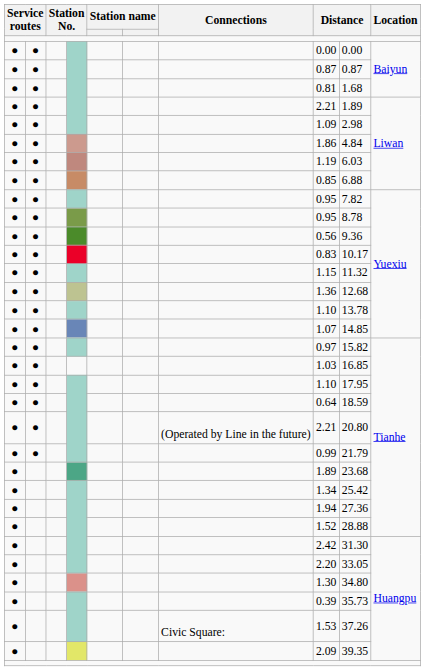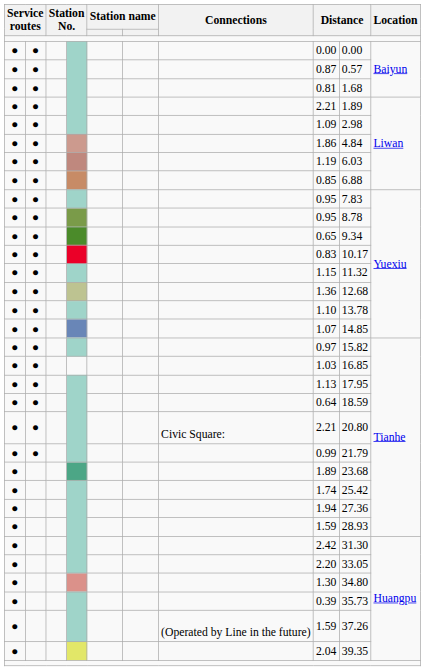(352, 69) 0.87 -> (352, 69) 0.57
(352, 198) 7.82 -> (352, 198) 7.83
(326, 236) 0.56 -> (326, 236) 0.65
(352, 236) 9.36 -> (352, 236) 9.34
(326, 384) 1.10 -> (326, 384) 1.13
(236, 434) (Operated by Line in the future) -> (193, 434) Civic Square:
(326, 489) 1.34 -> (326, 489) 1.74
(326, 527) 1.52 -> (326, 527) 1.59
(355, 527) 28.88 -> (355, 527) 28.93
(193, 632) Civic Square: -> (236, 632) (Operated by Line in the future)
(326, 626) 1.53 -> (326, 626) 1.59
(326, 651) 2.09 -> (326, 651) 2.04
